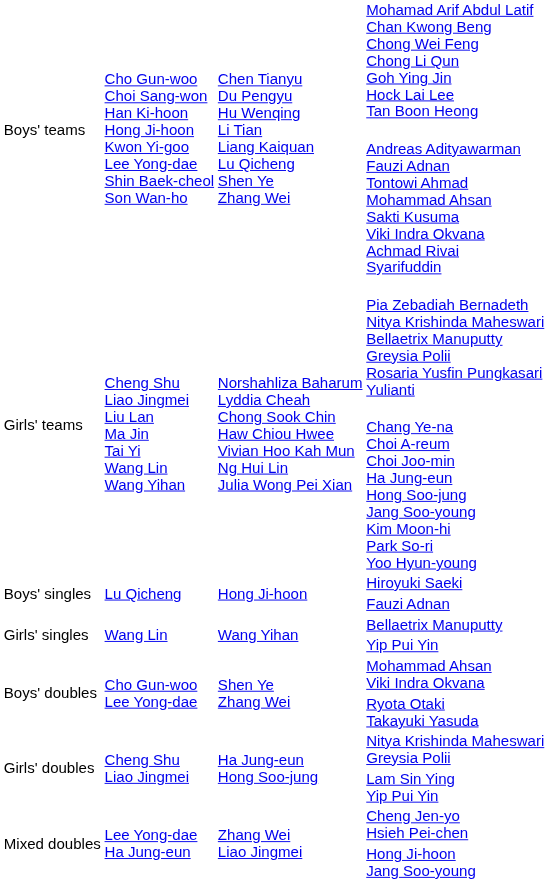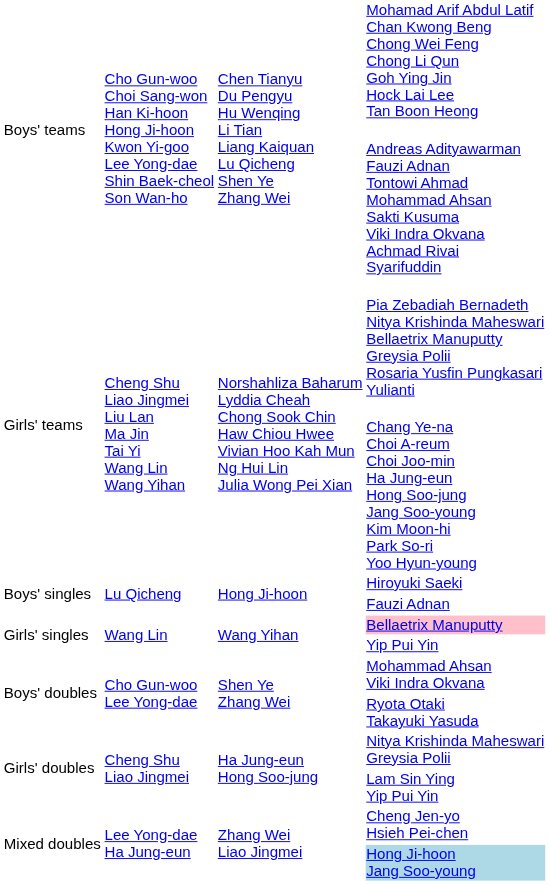(434, 624) no background -> (434, 624) pink background
(421, 862) no background -> (421, 862) lightblue background
